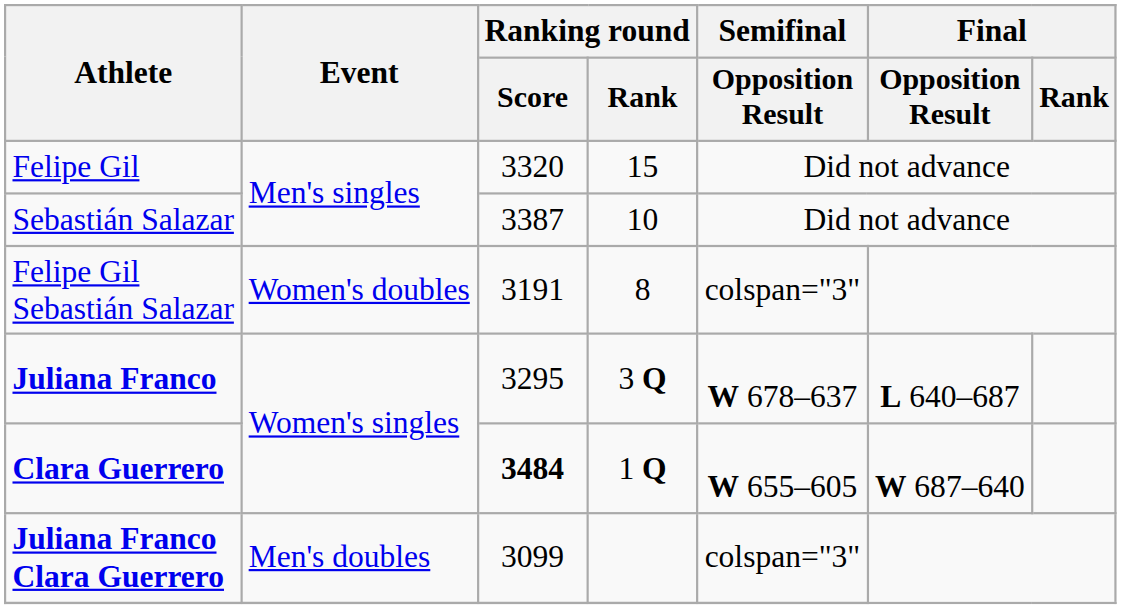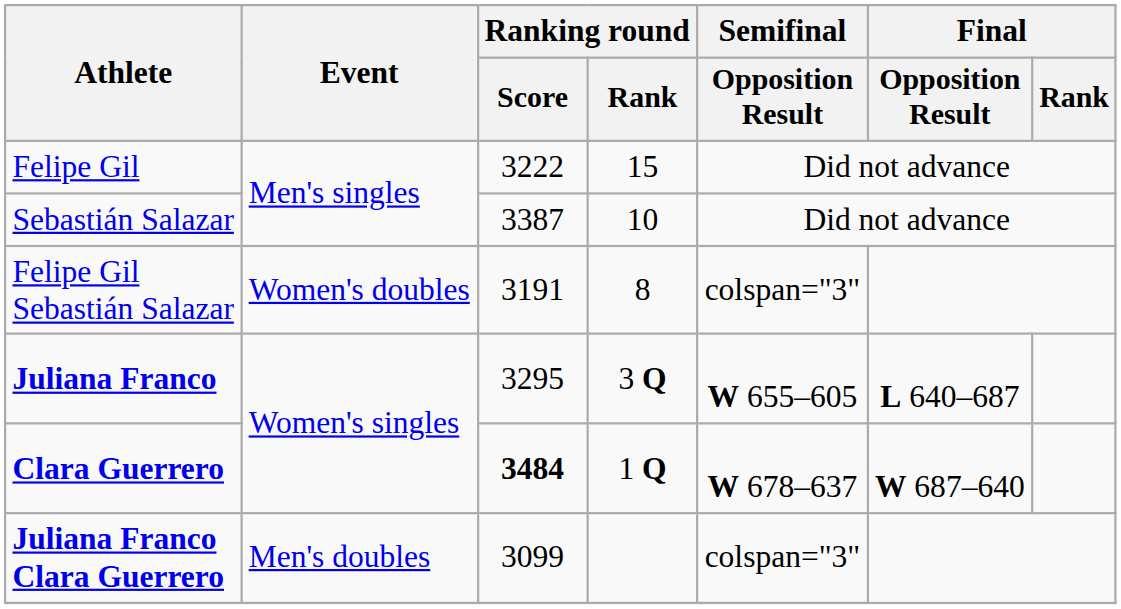(533, 167) 3320 -> (533, 167) 3222
(782, 397) W 678–637 -> (782, 397) W 655–605
(782, 486) W 655–605 -> (782, 486) W 678–637
